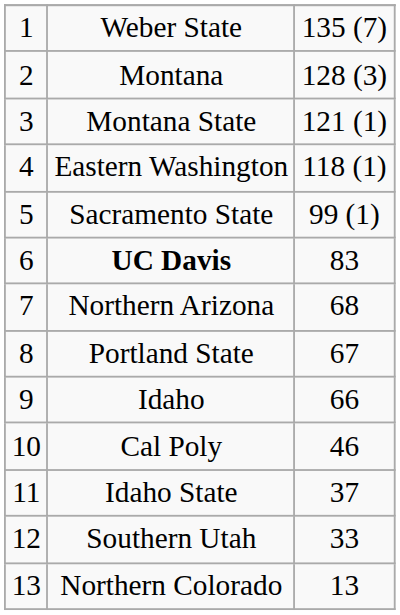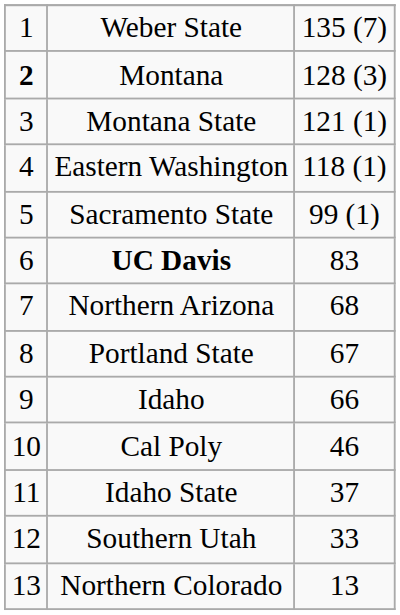(26, 74) normal -> (26, 74) bold
